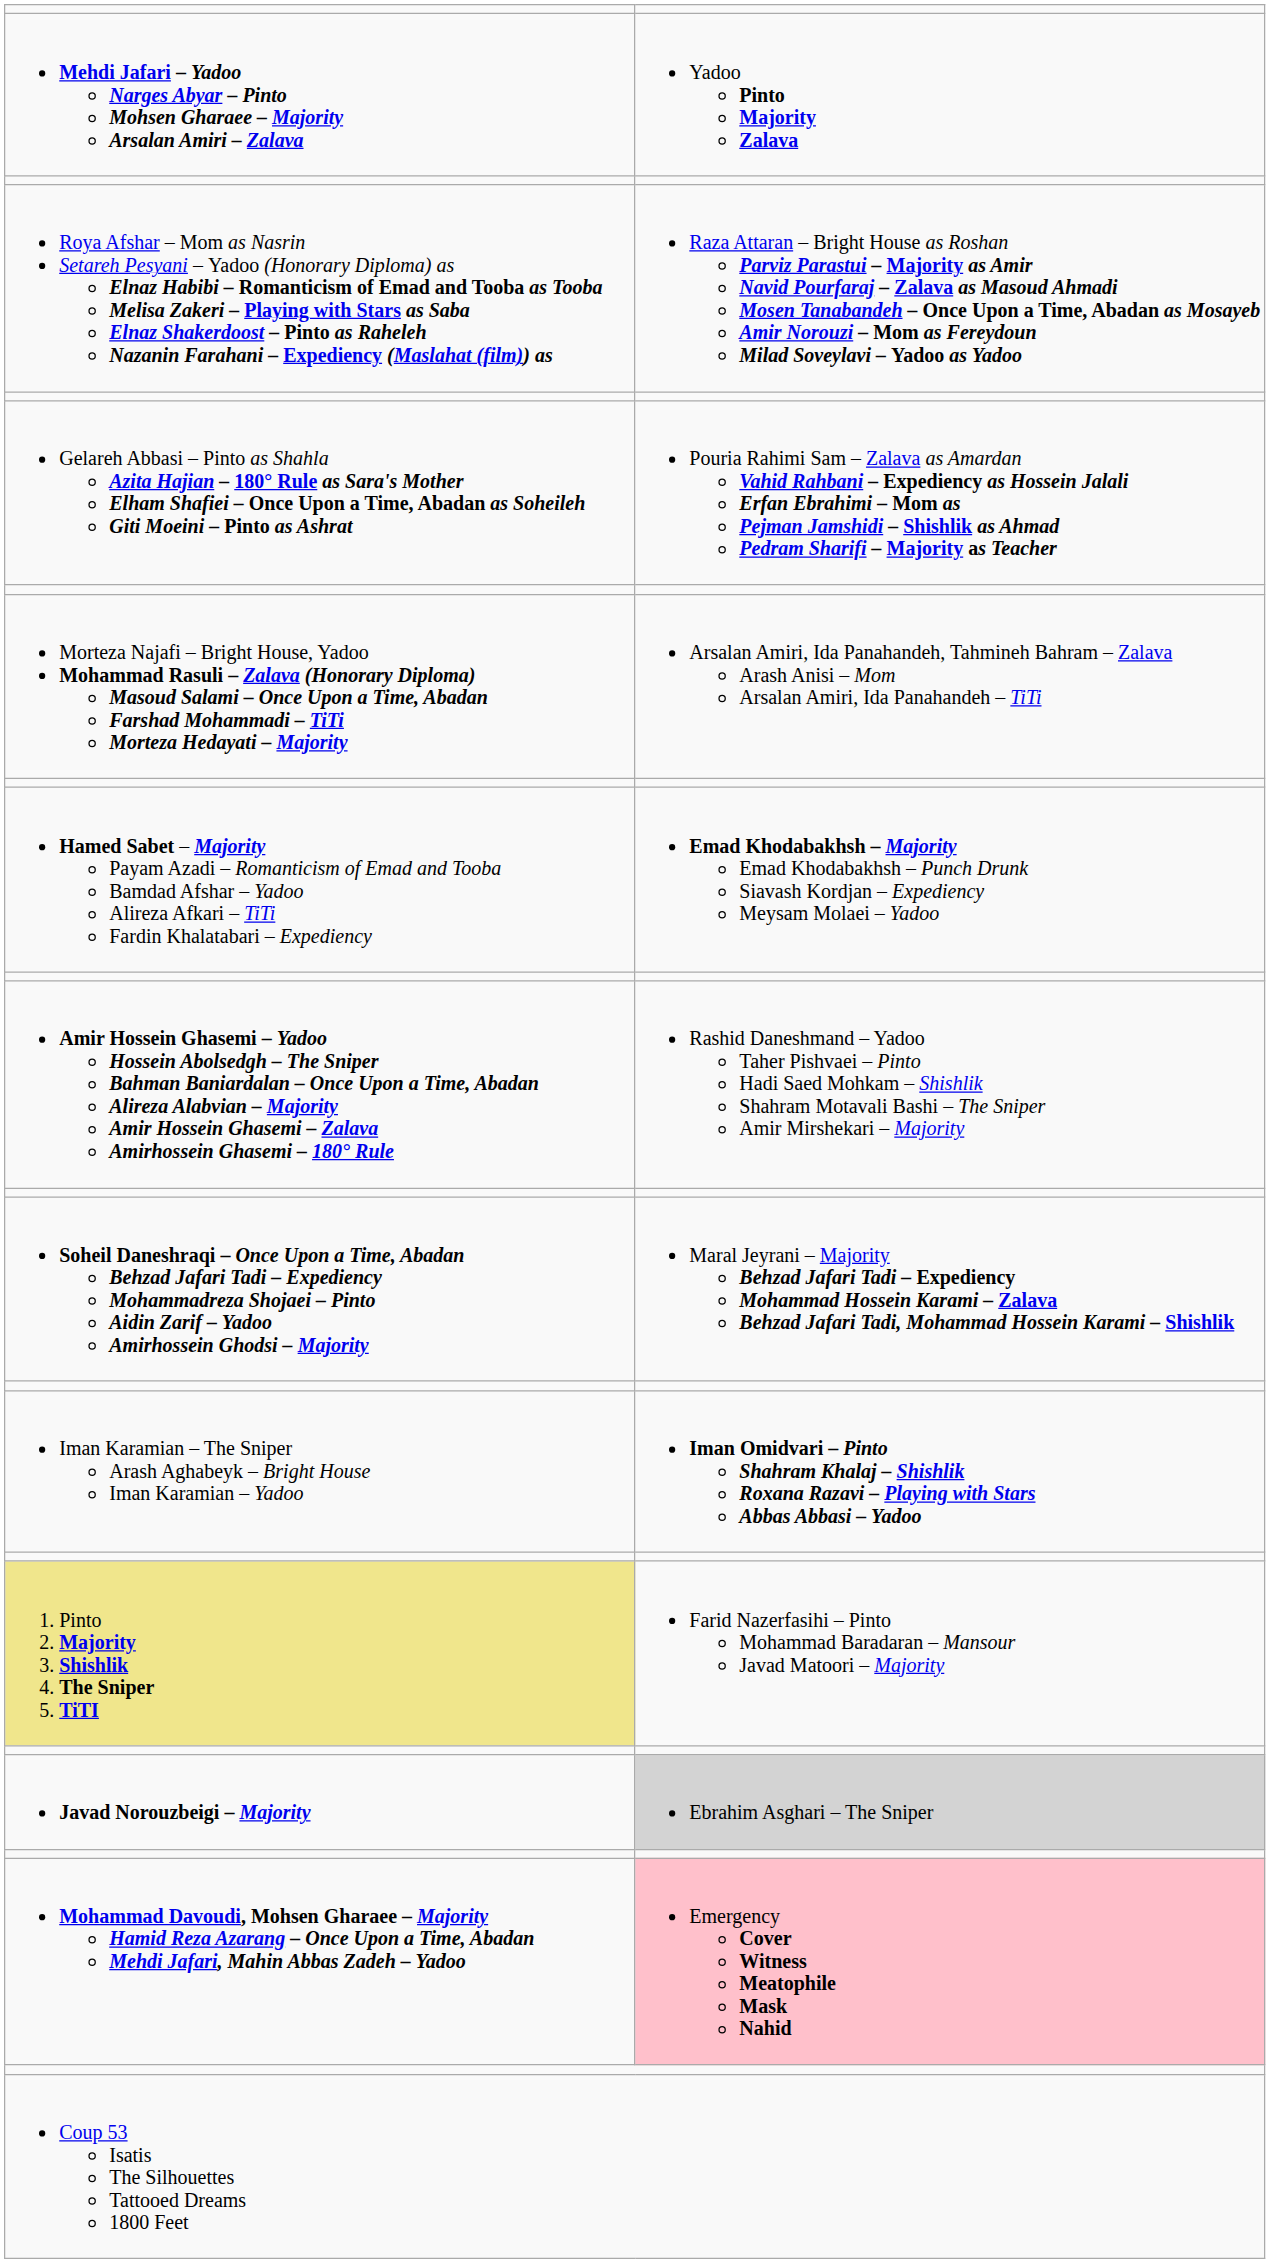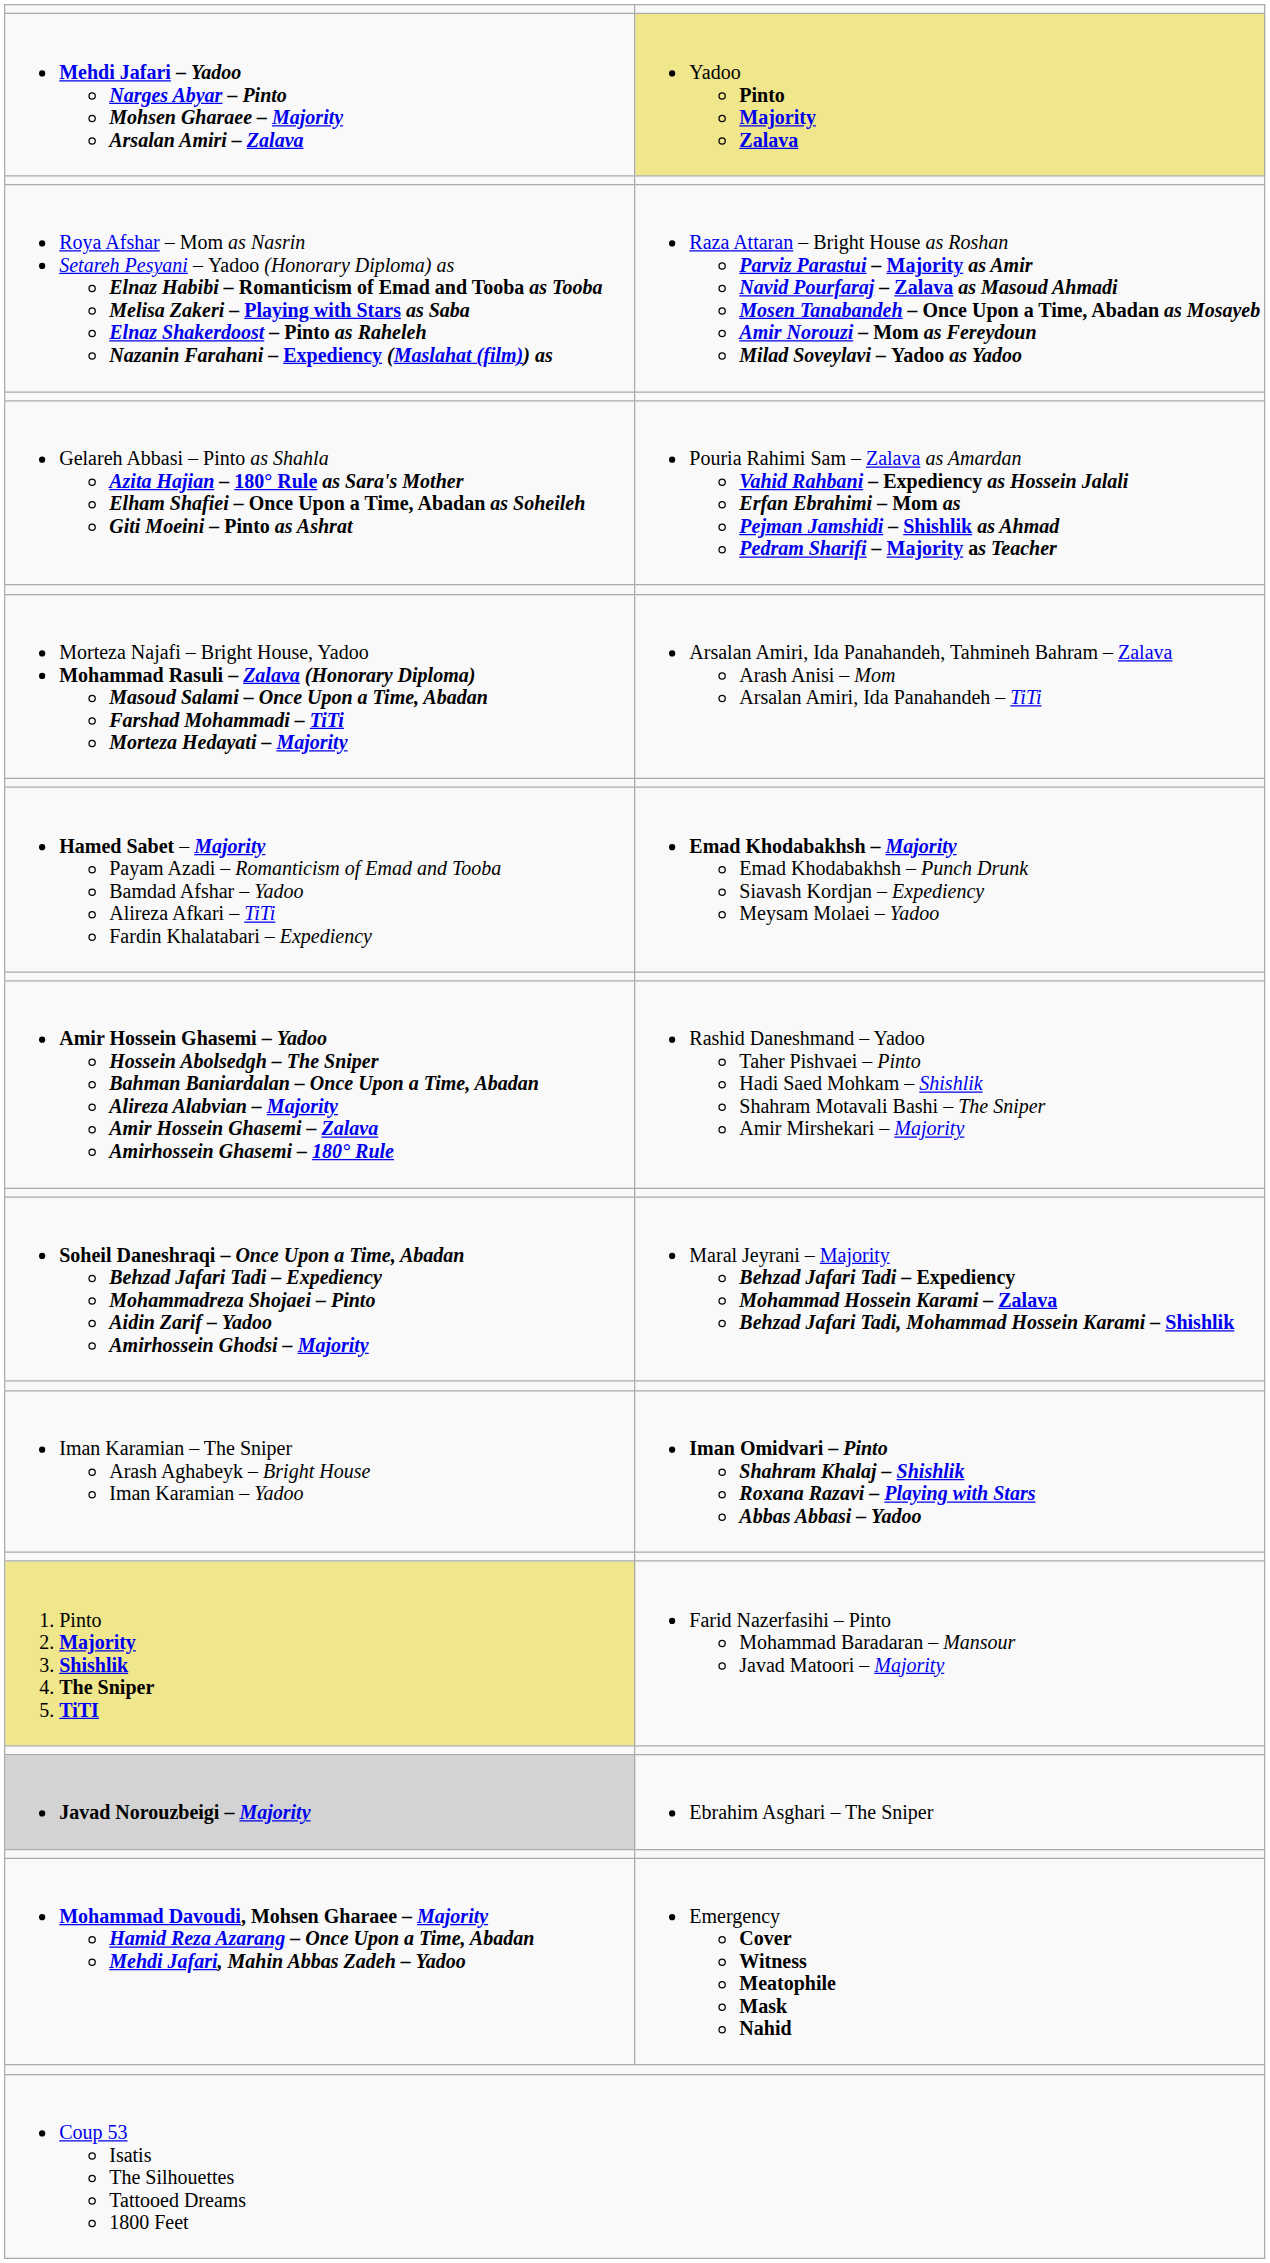(950, 106) no background -> (950, 106) khaki background
(320, 1813) no background -> (320, 1813) lightgrey background
(950, 1813) lightgrey background -> (950, 1813) no background
(950, 1973) pink background -> (950, 1973) no background
